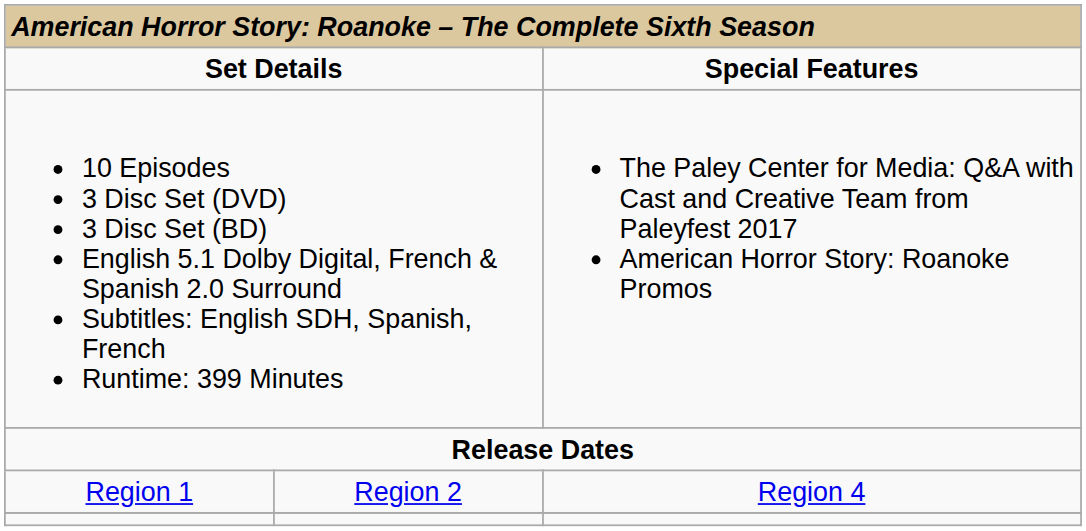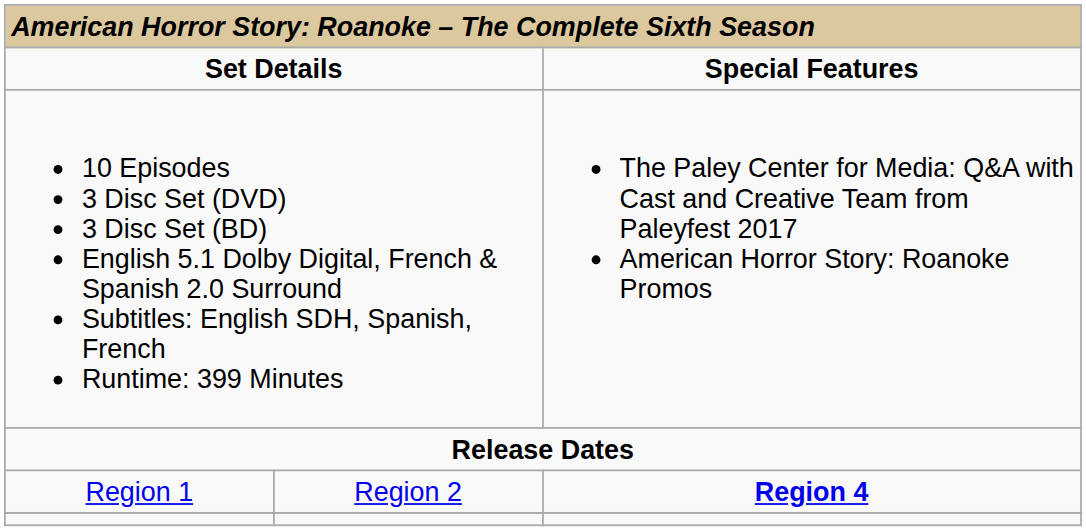(812, 491) normal -> (812, 491) bold
